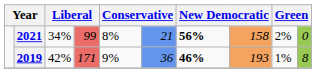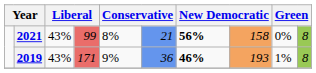(60, 36) 34% -> (60, 36) 43%
(283, 36) 2% -> (283, 36) 0%
(305, 36) 0 -> (305, 36) 8
(60, 57) 42% -> (60, 57) 43%
